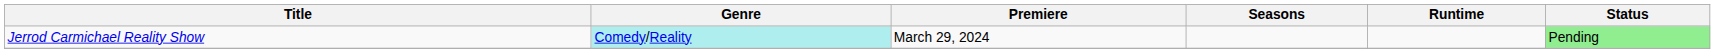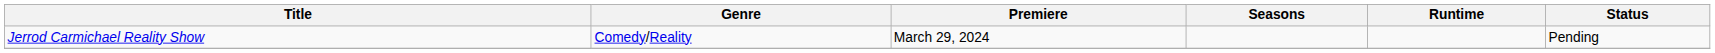(643, 37) paleturquoise background -> (643, 37) no background
(1574, 37) lightgreen background -> (1574, 37) no background
